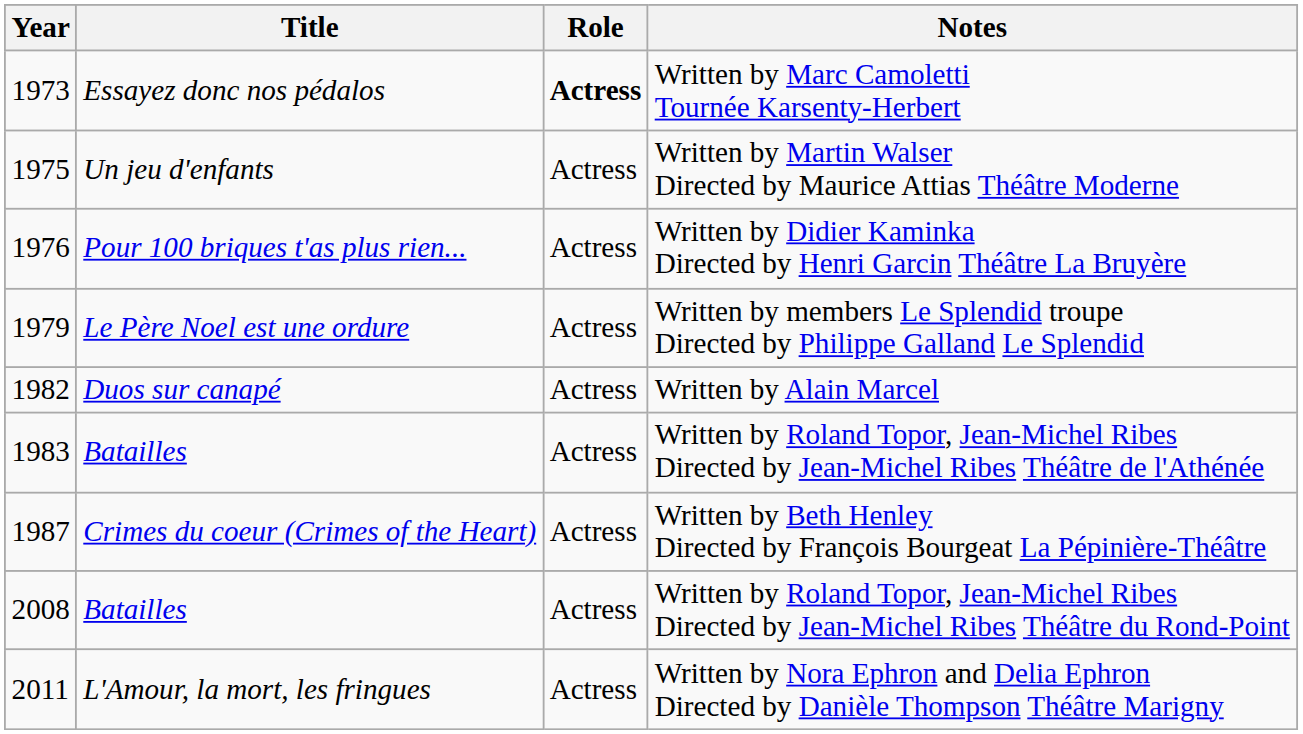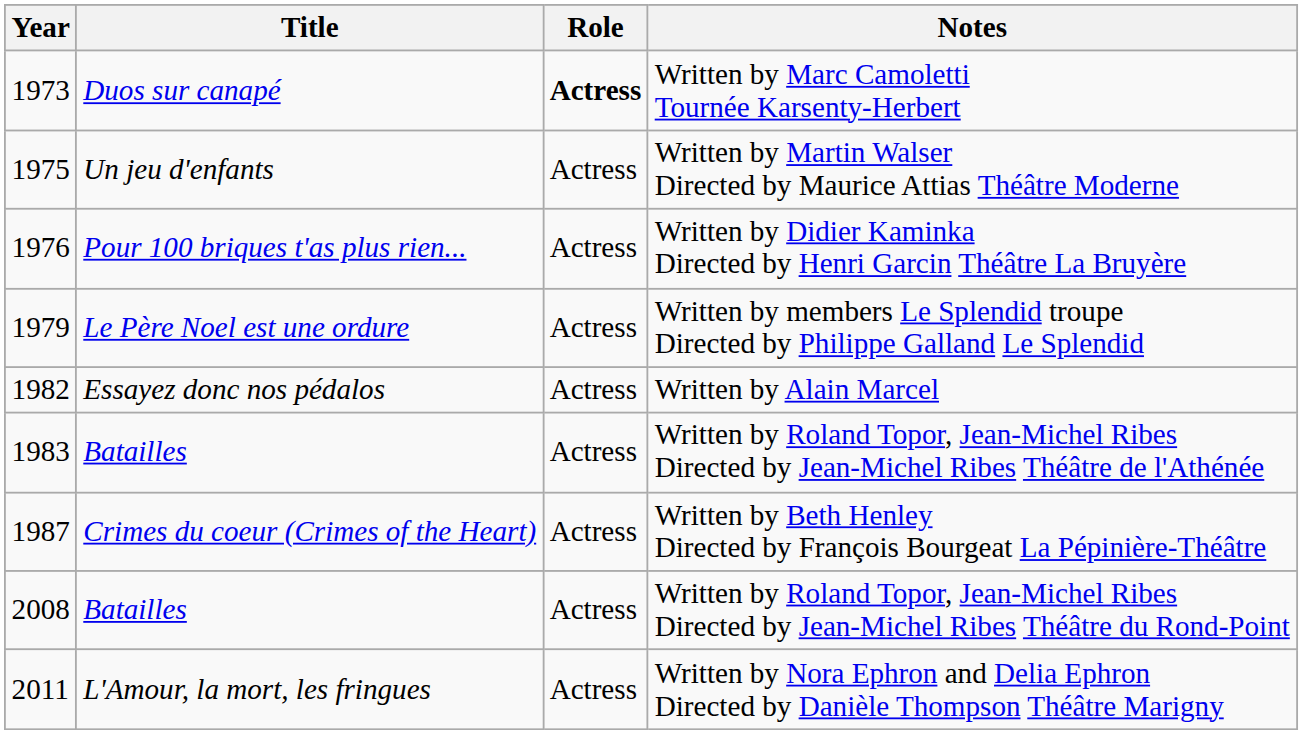(234, 90) Essayez donc nos pédalos -> (182, 90) Duos sur canapé
(182, 389) Duos sur canapé -> (234, 389) Essayez donc nos pédalos
